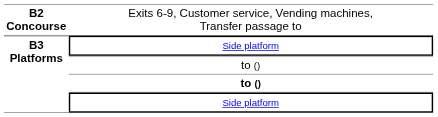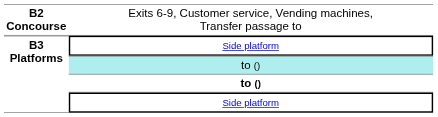(251, 65) no background -> (251, 65) paleturquoise background
